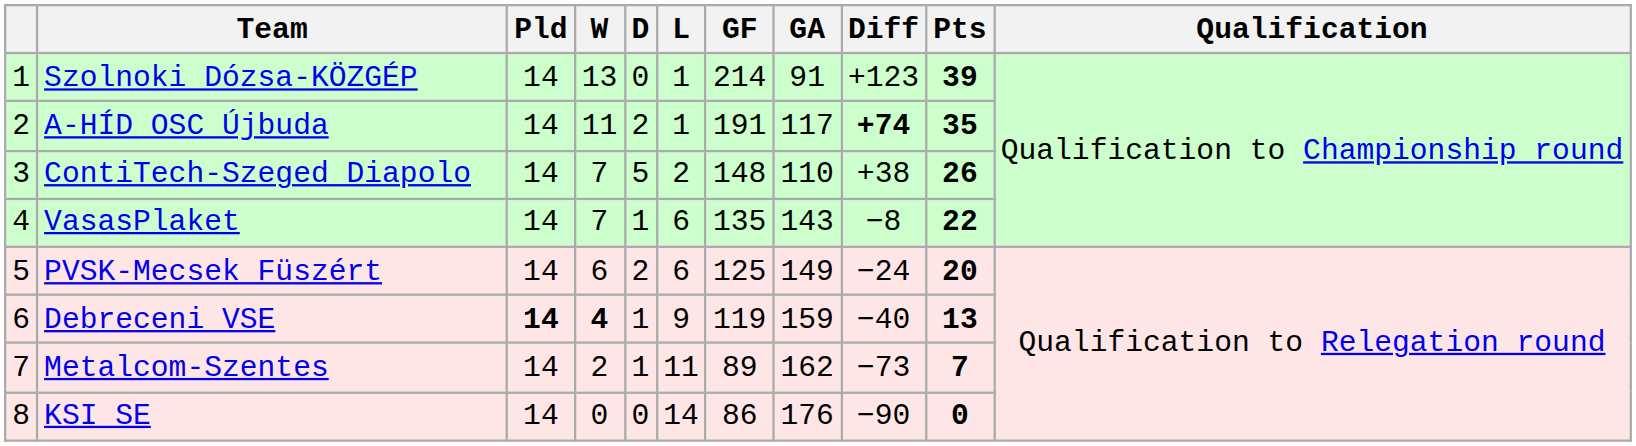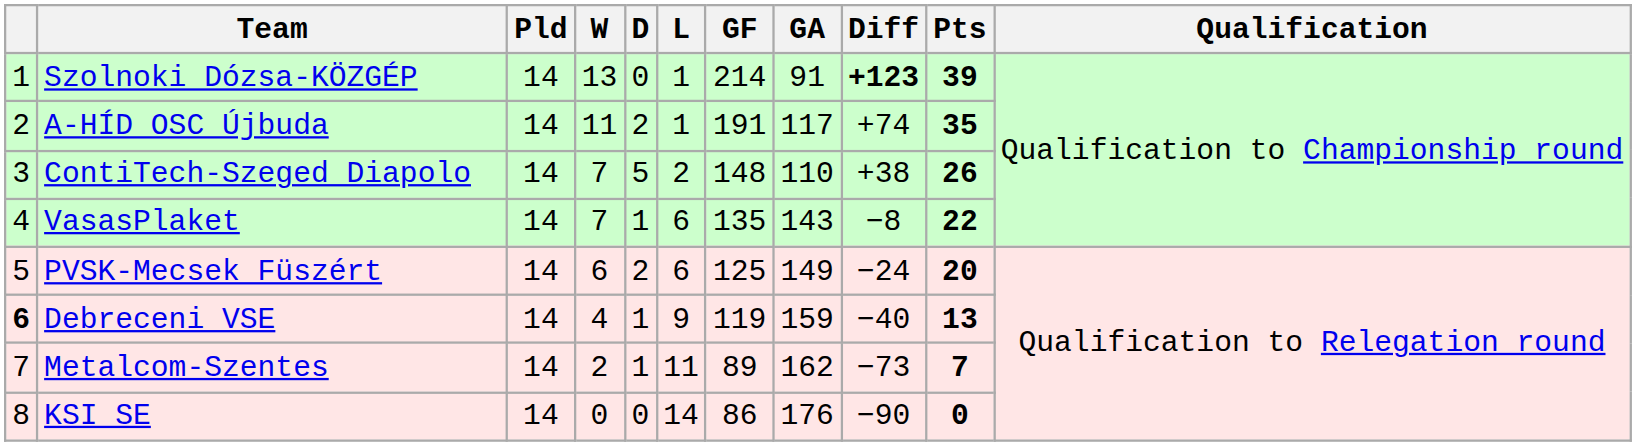(884, 78) normal -> (884, 78) bold
(884, 126) bold -> (884, 126) normal
(21, 319) normal -> (21, 319) bold
(541, 319) bold -> (541, 319) normal
(599, 319) bold -> (599, 319) normal
